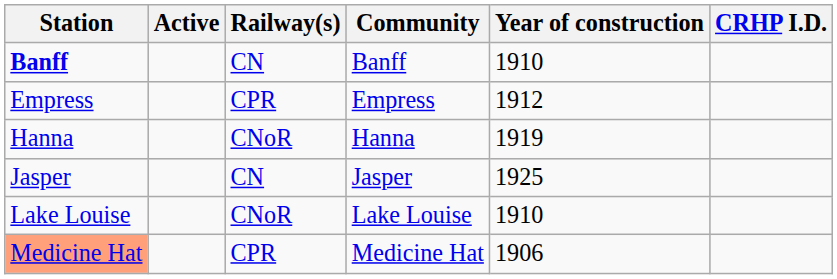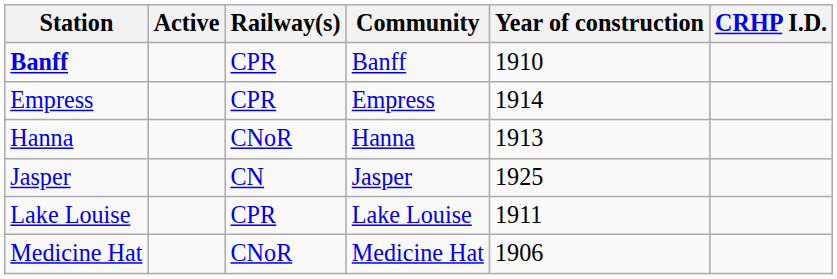(247, 61) CN -> (253, 61) CPR
(519, 100) 1912 -> (519, 100) 1914
(519, 138) 1919 -> (519, 138) 1913
(261, 215) CNoR -> (253, 215) CPR
(519, 215) 1910 -> (519, 215) 1911
(76, 253) lightsalmon background -> (76, 253) no background
(253, 253) CPR -> (261, 253) CNoR
